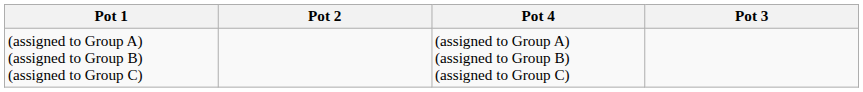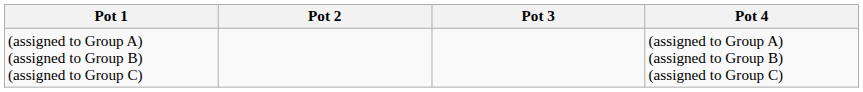columns swapped: (752, 16) <-> (538, 16)
